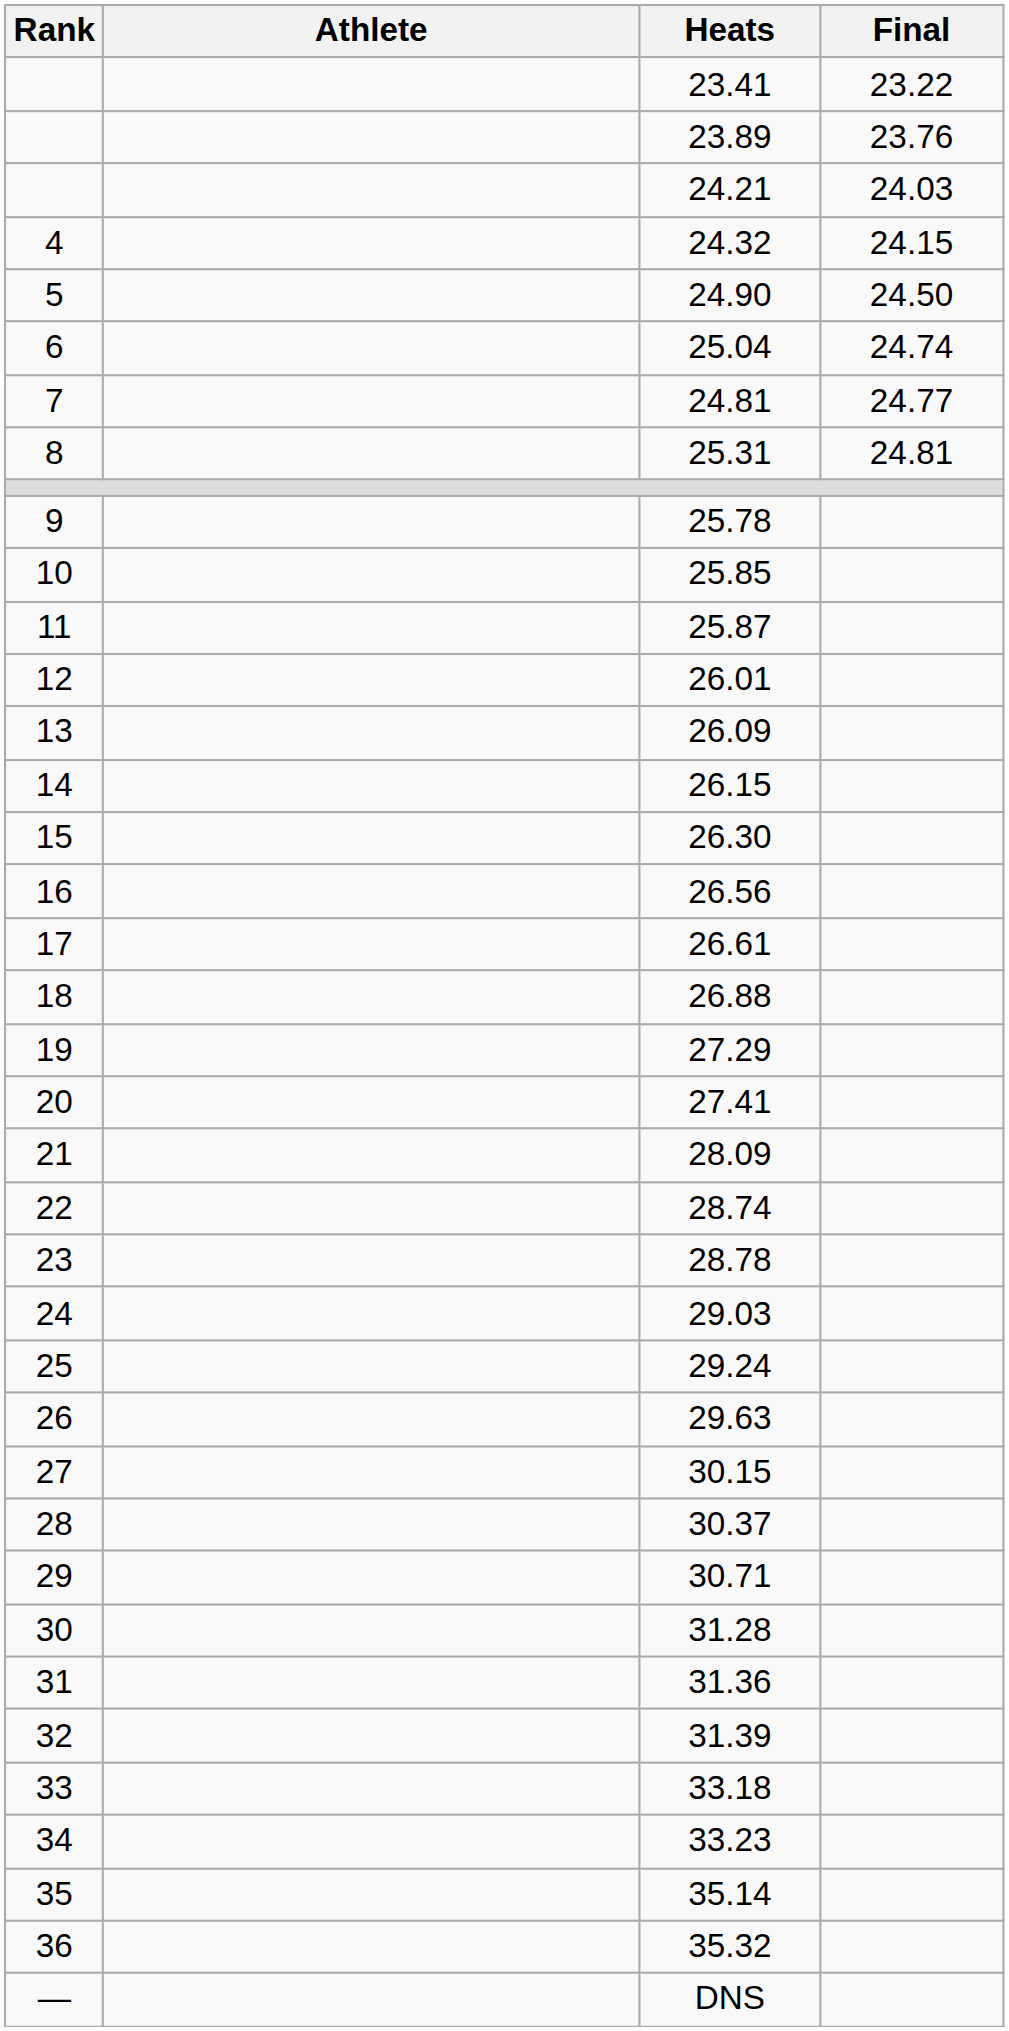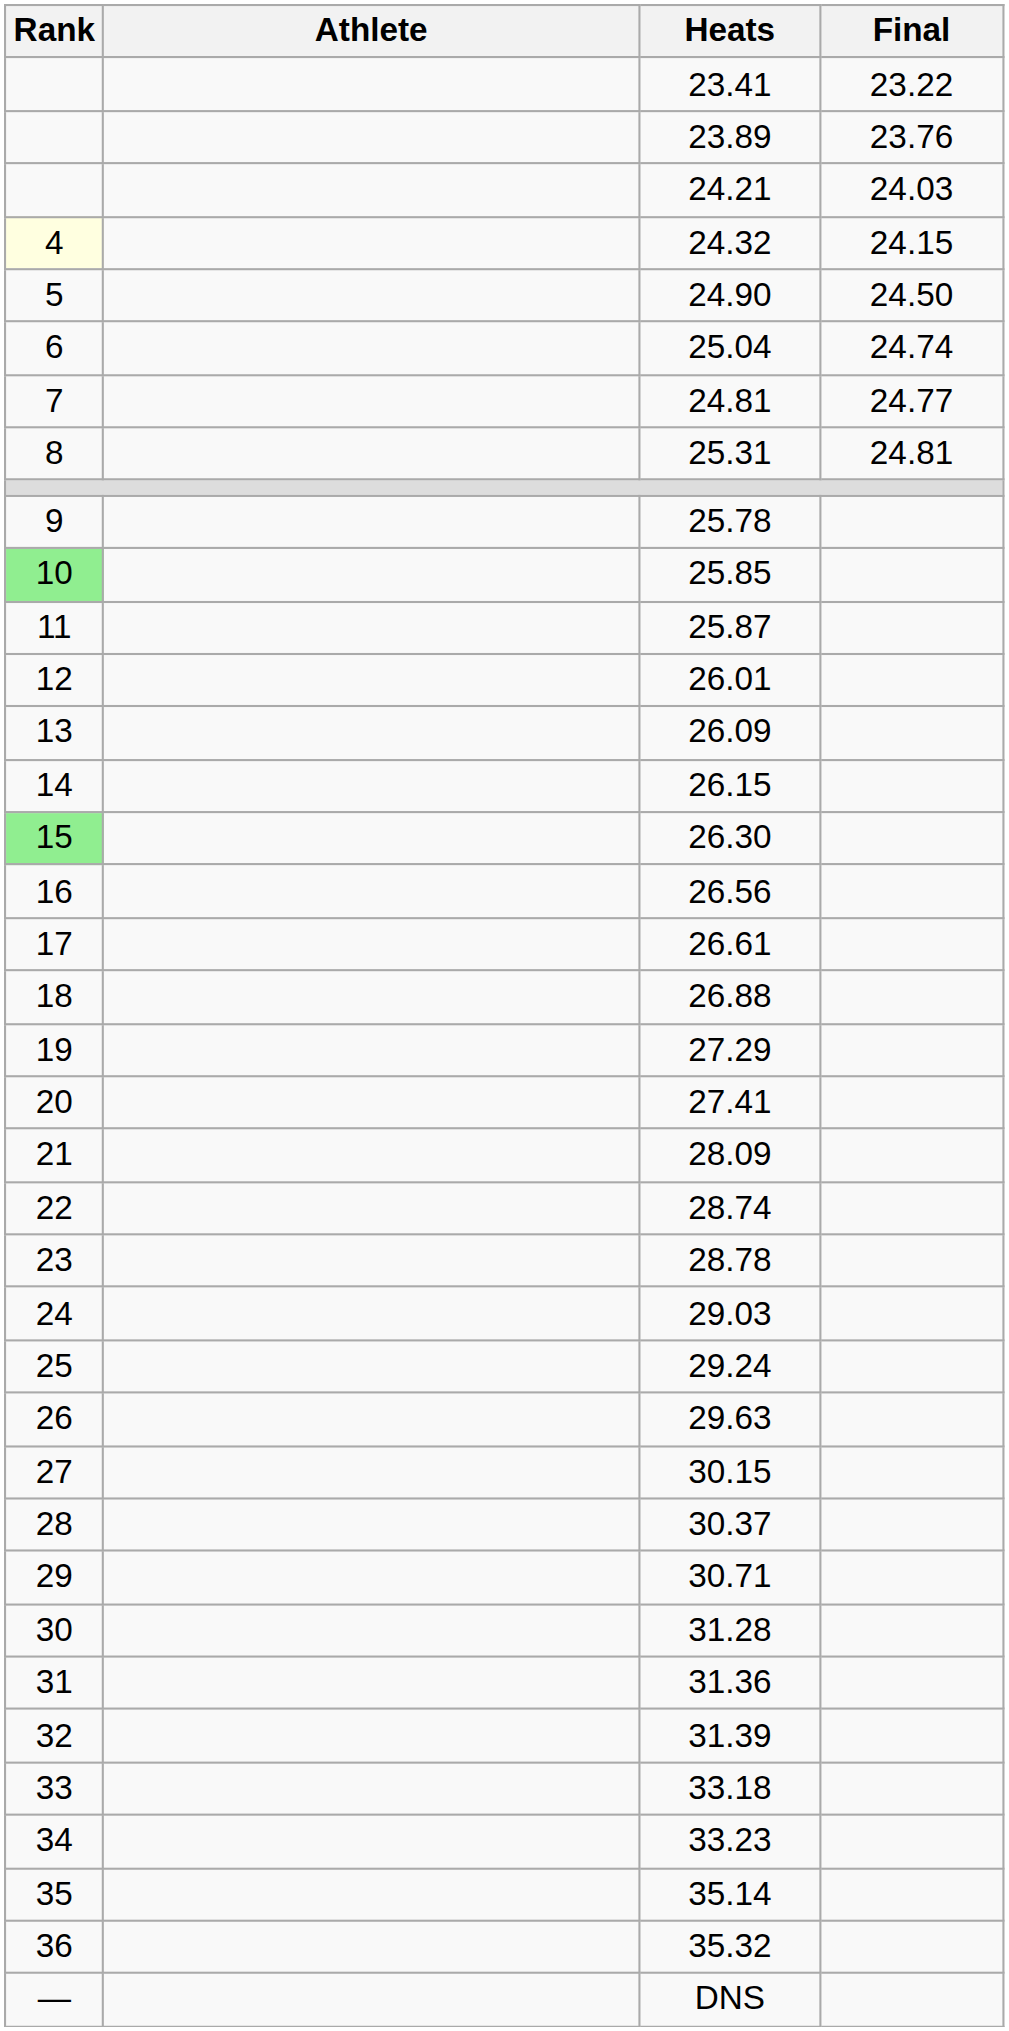(54, 242) no background -> (54, 242) lightyellow background
(54, 574) no background -> (54, 574) lightgreen background
(54, 837) no background -> (54, 837) lightgreen background
